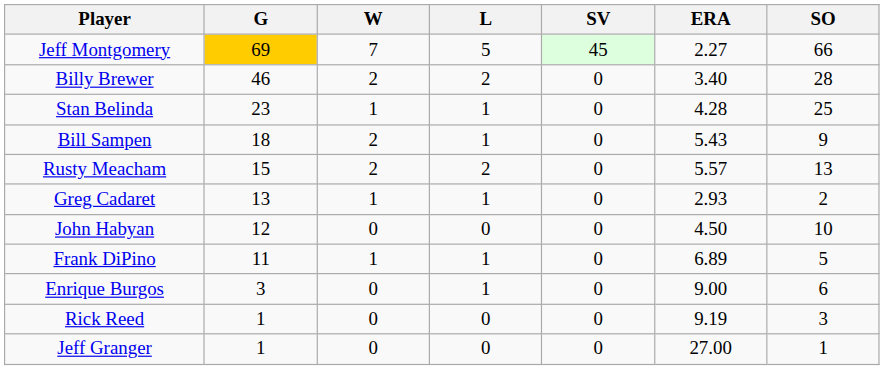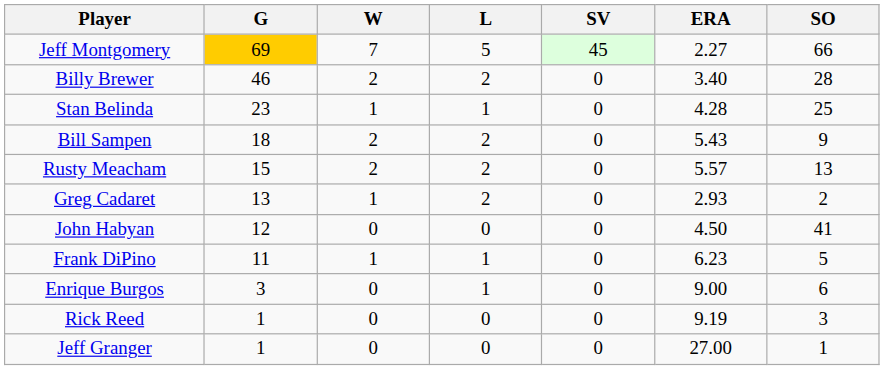(486, 139) 1 -> (486, 139) 2
(486, 199) 1 -> (486, 199) 2
(823, 229) 10 -> (823, 229) 41
(711, 259) 6.89 -> (711, 259) 6.23
